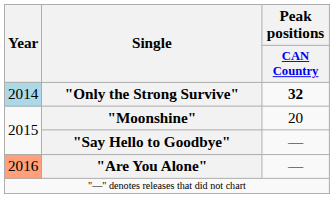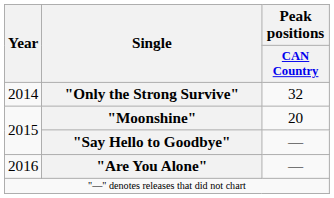(23, 94) lightblue background -> (23, 94) no background
(296, 94) bold -> (296, 94) normal
(23, 166) lightsalmon background -> (23, 166) no background
